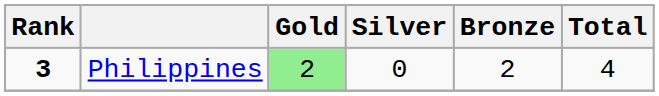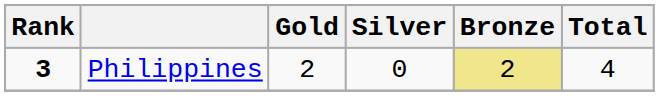(307, 70) lightgreen background -> (307, 70) no background
(508, 70) no background -> (508, 70) khaki background
